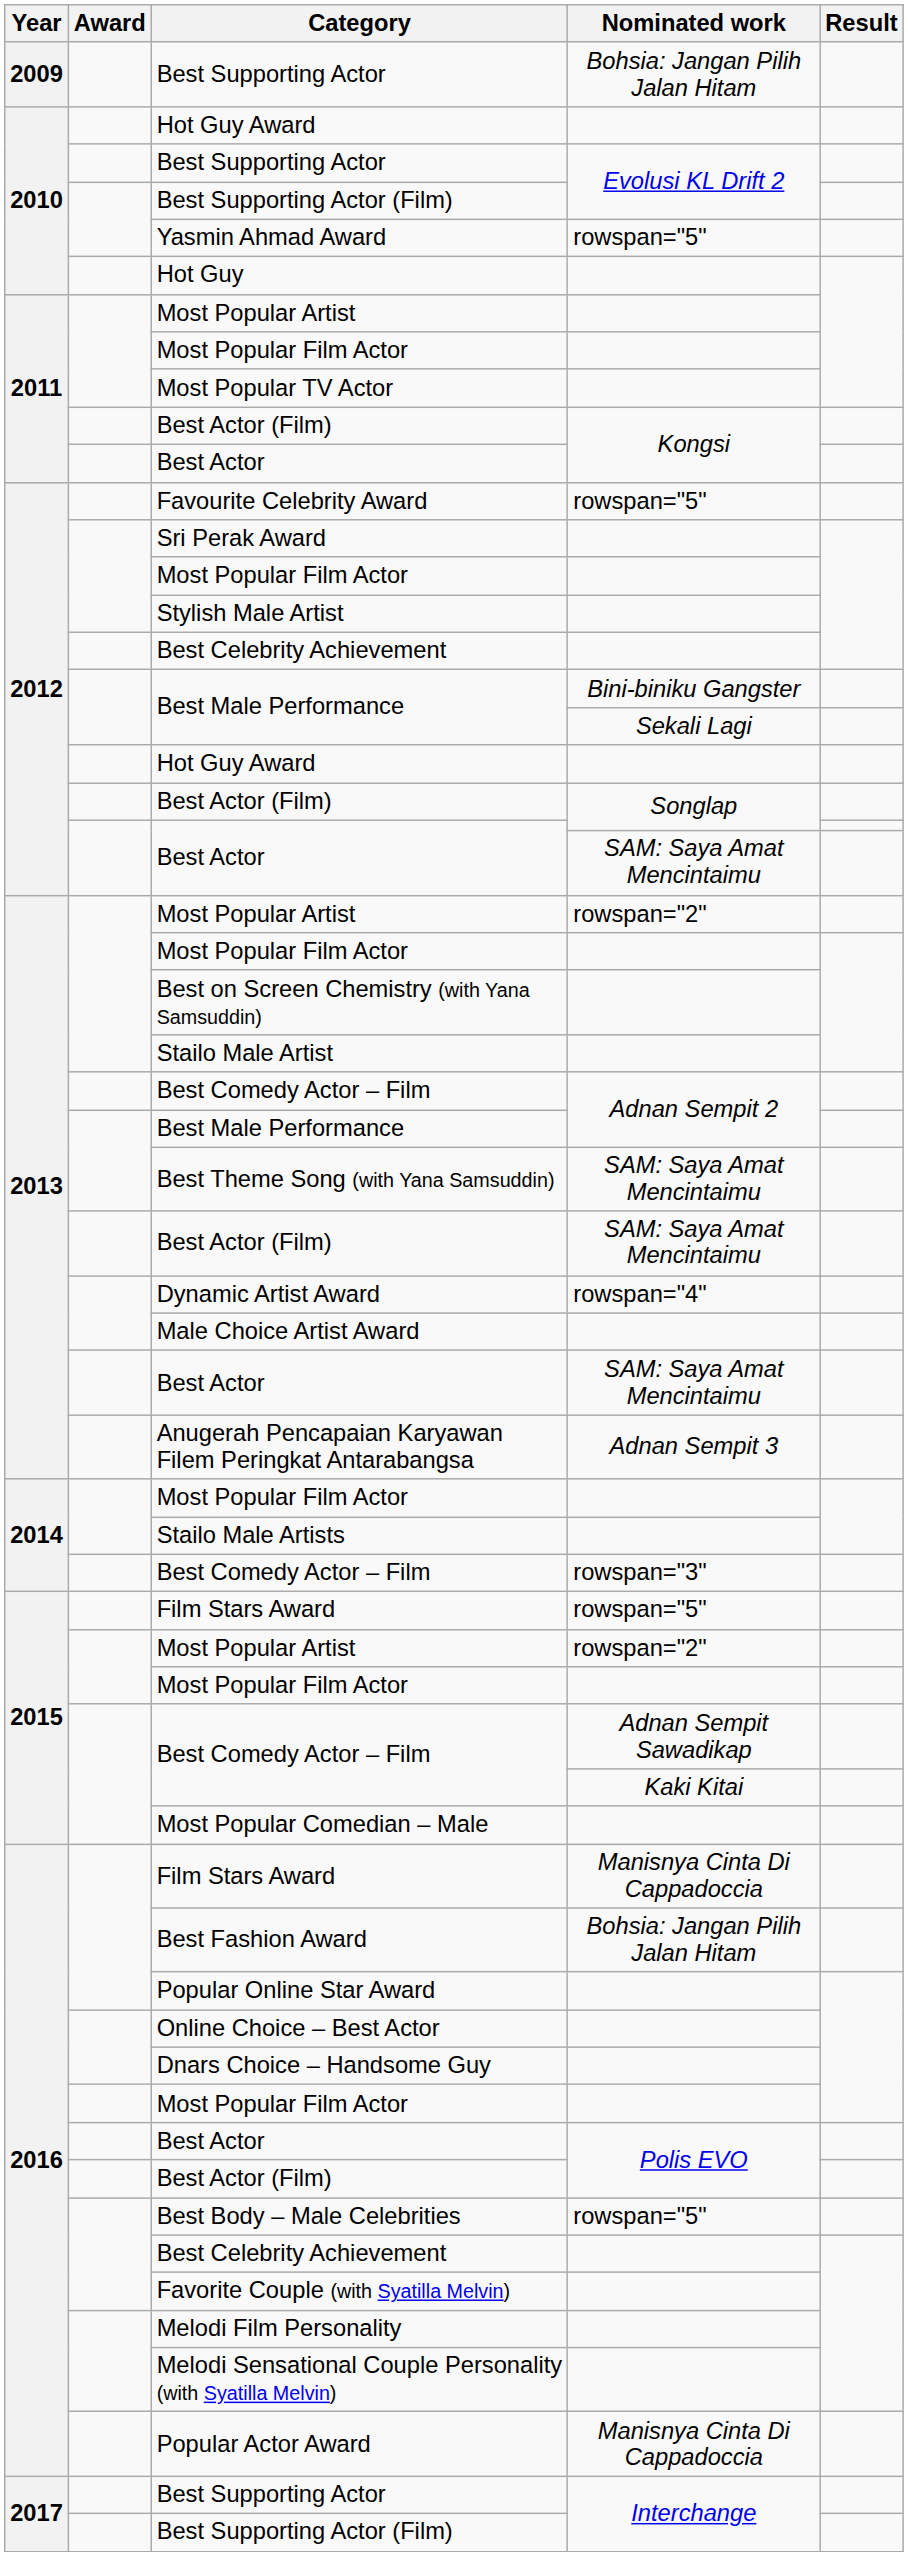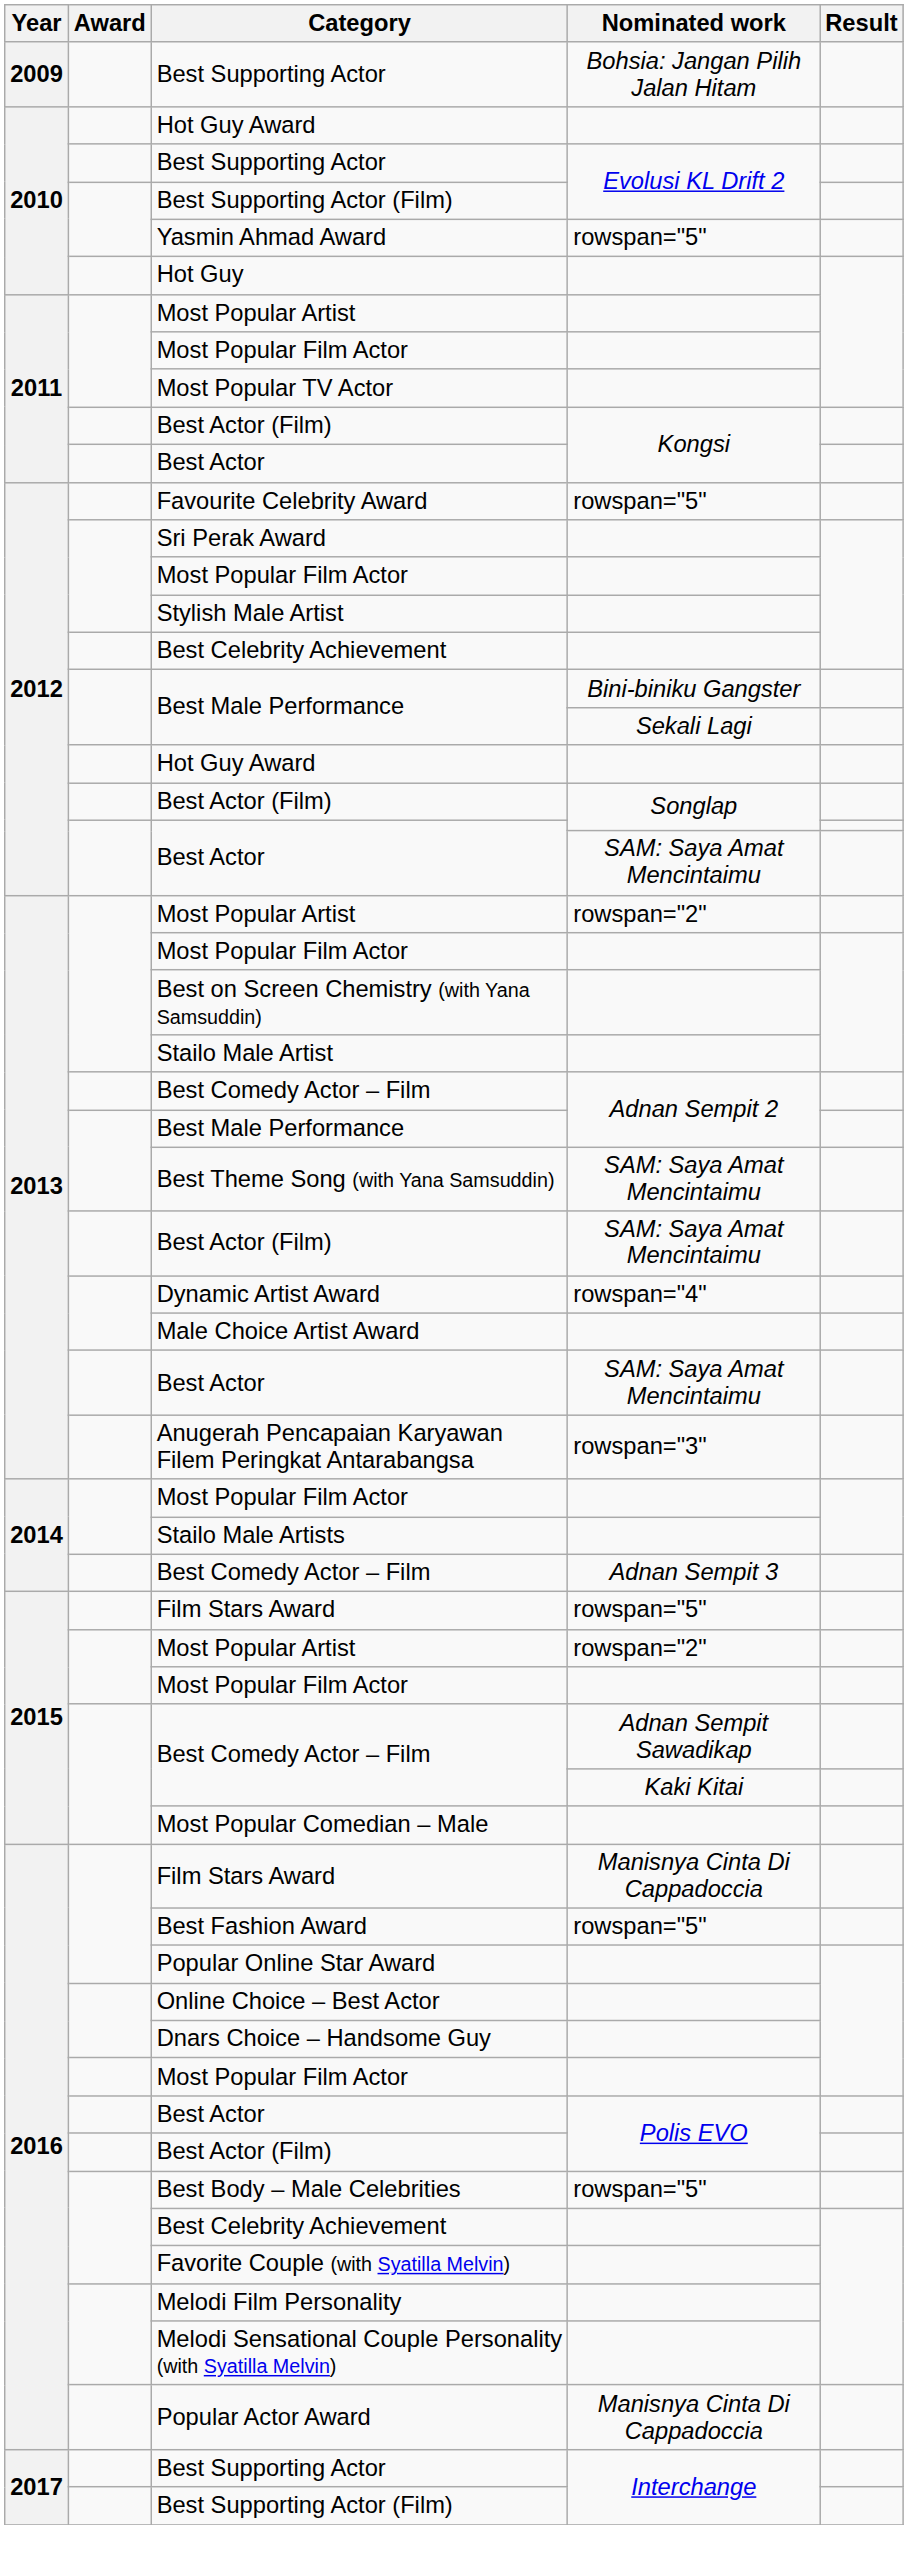(694, 1446) Adnan Sempit 3 -> (640, 1446) rowspan="3"
(640, 1572) rowspan="3" -> (694, 1572) Adnan Sempit 3
(694, 1939) Bohsia: Jangan Pilih Jalan Hitam -> (640, 1926) rowspan="5"
